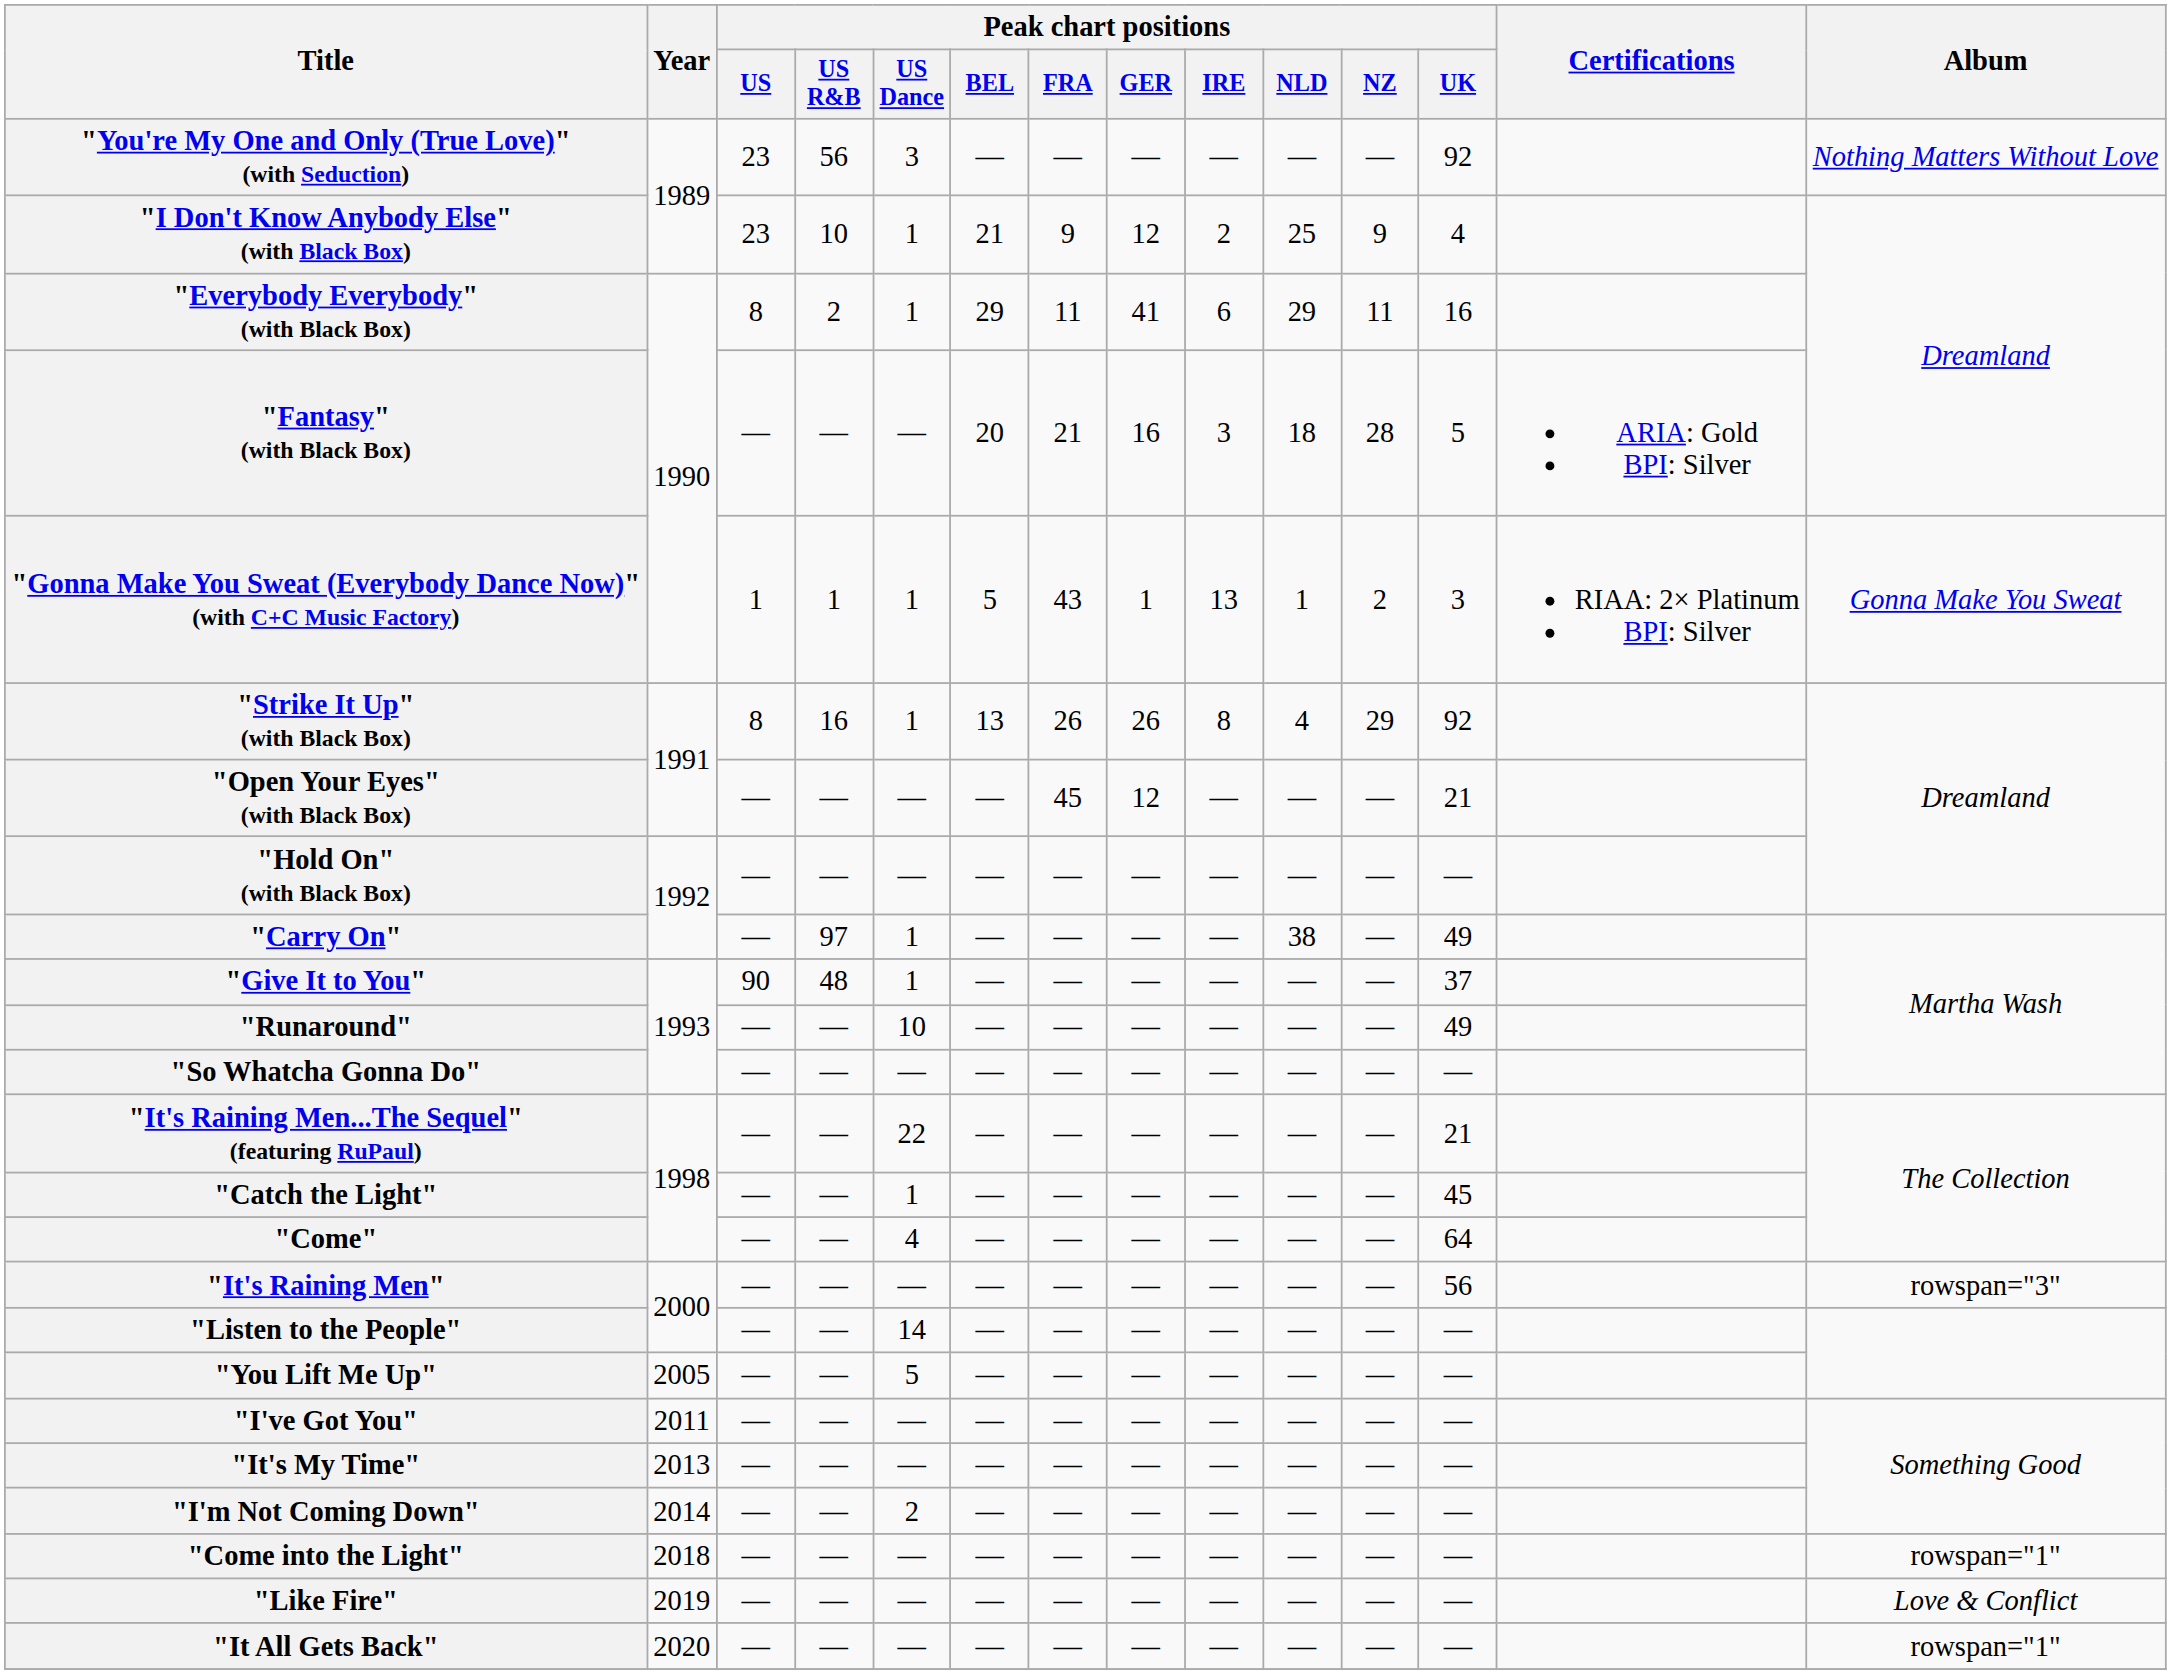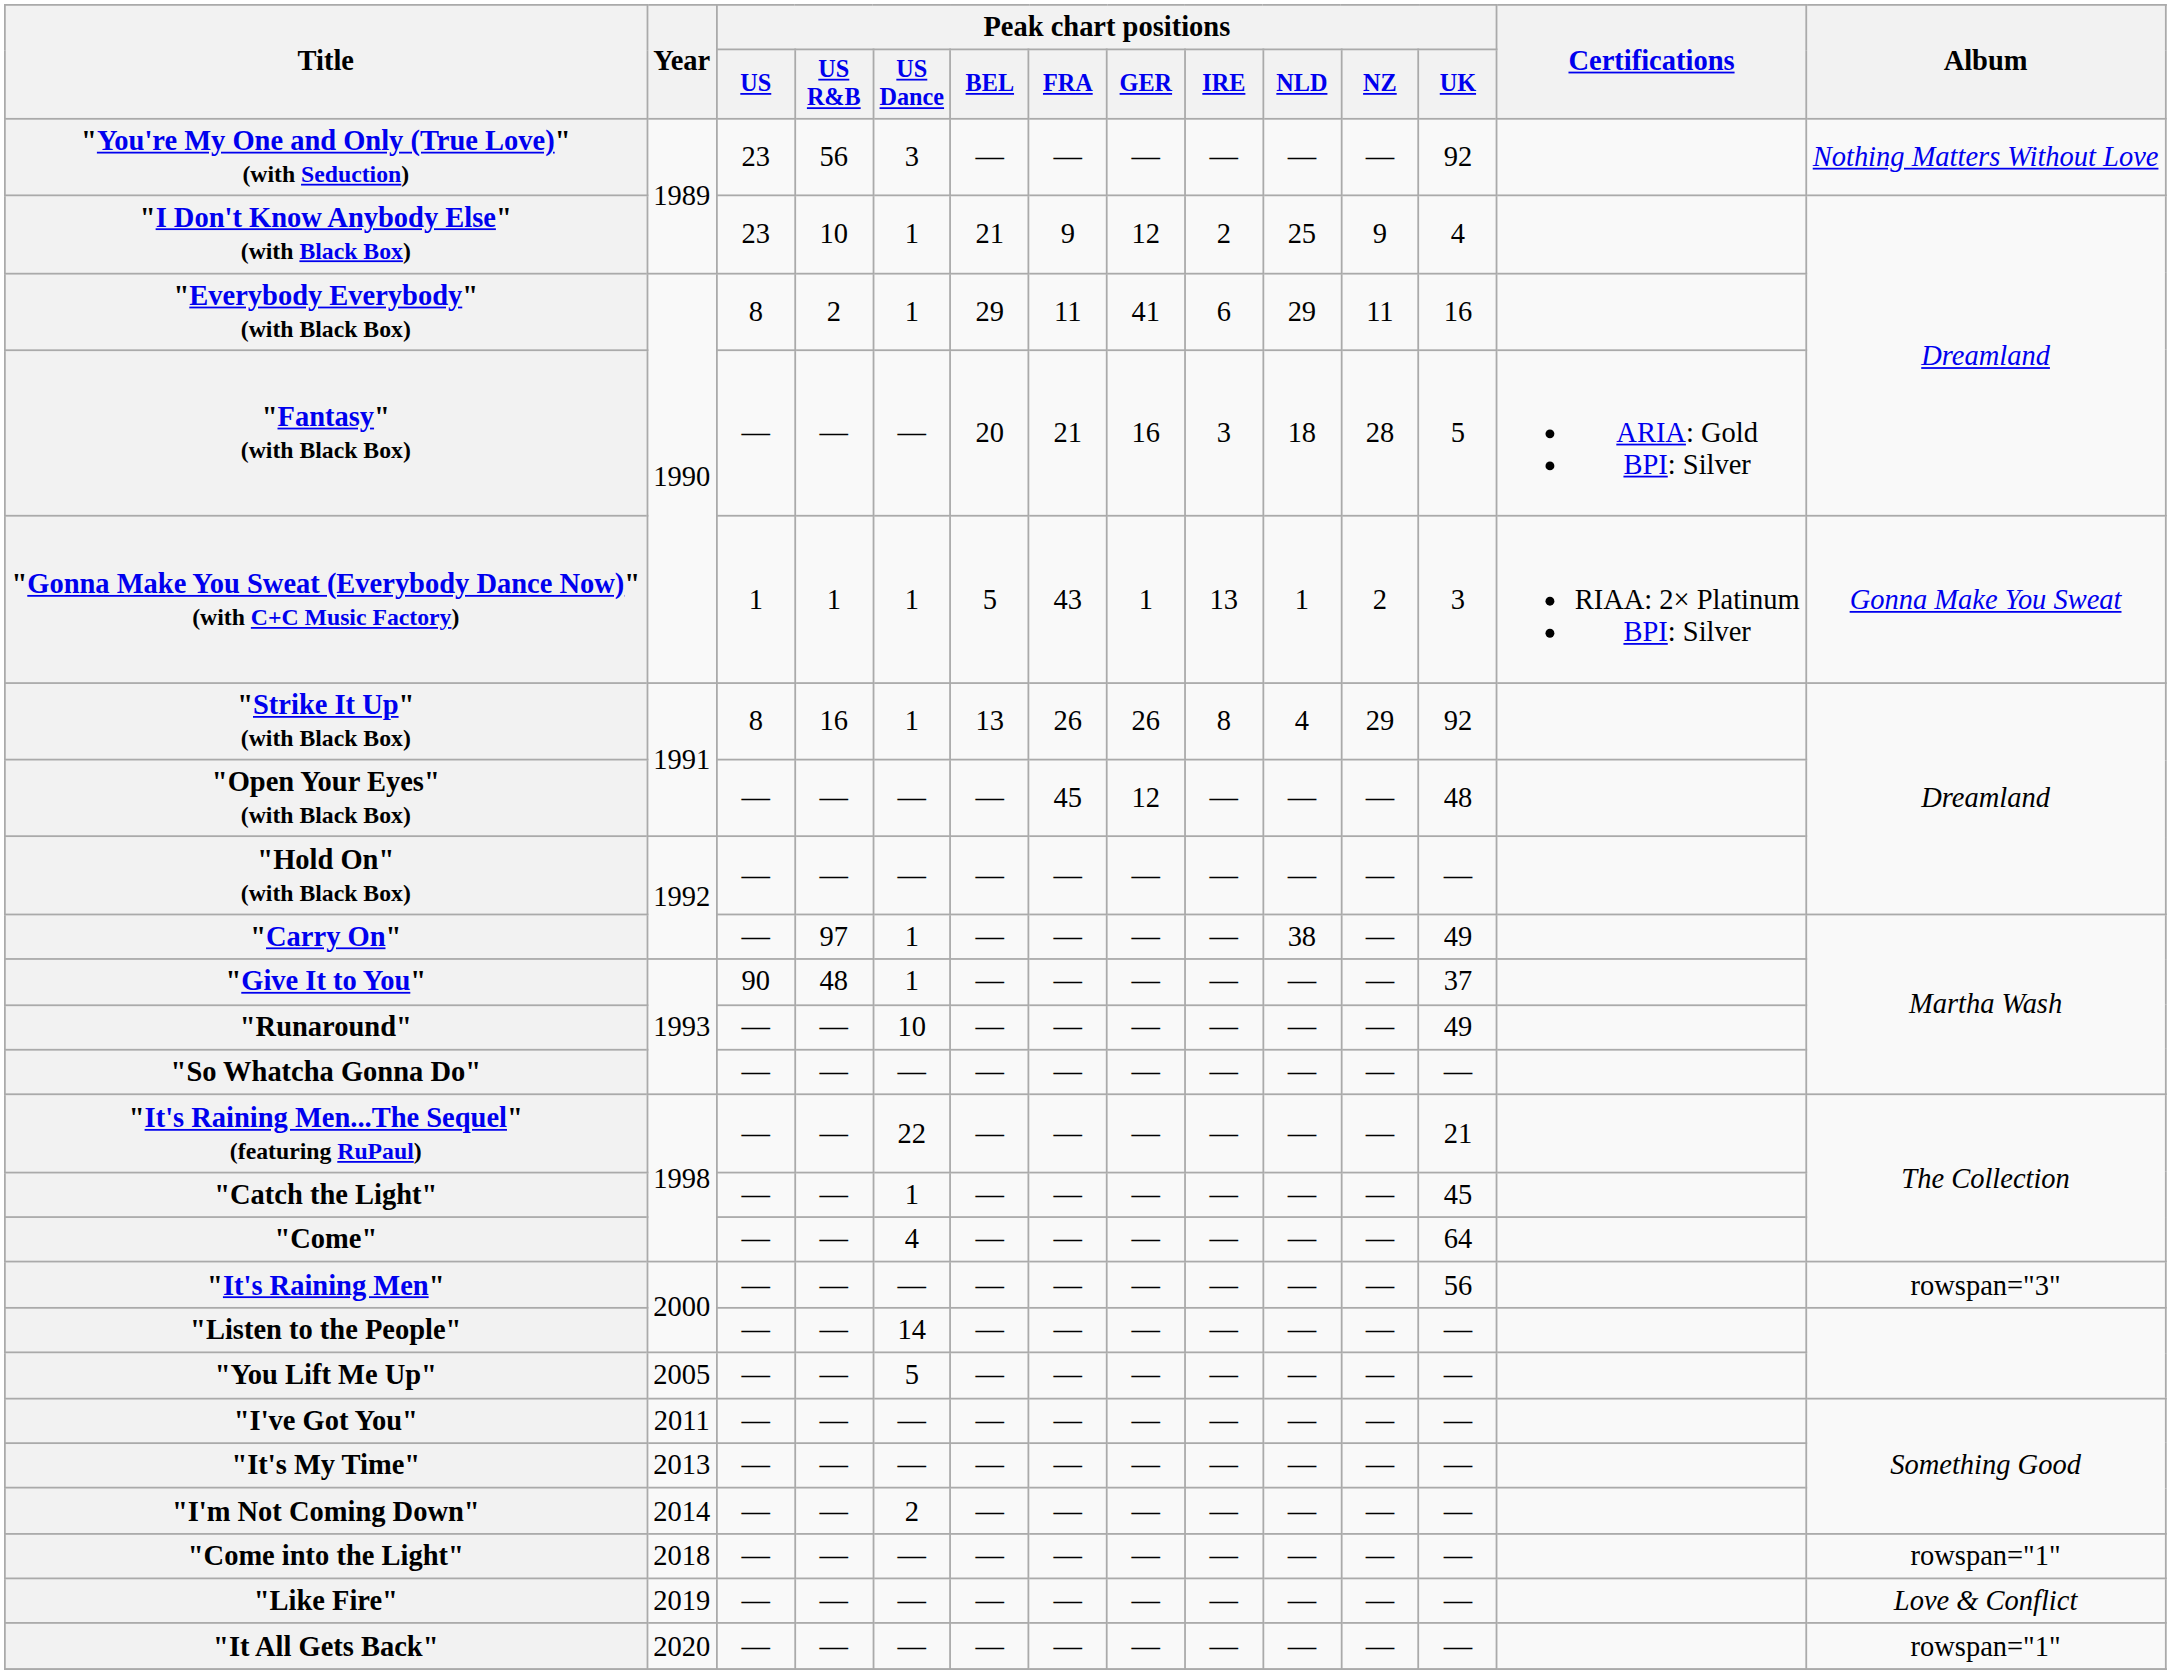(1458, 797) 21 -> (1458, 797) 48
